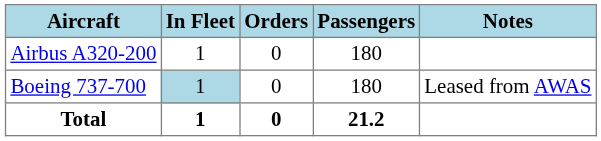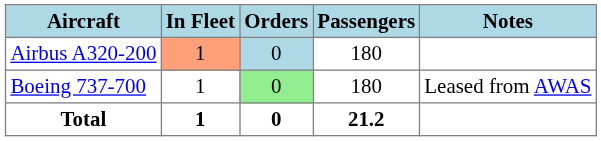(200, 53) no background -> (200, 53) lightsalmon background
(276, 53) no background -> (276, 53) lightblue background
(200, 86) lightblue background -> (200, 86) no background
(276, 86) no background -> (276, 86) lightgreen background
